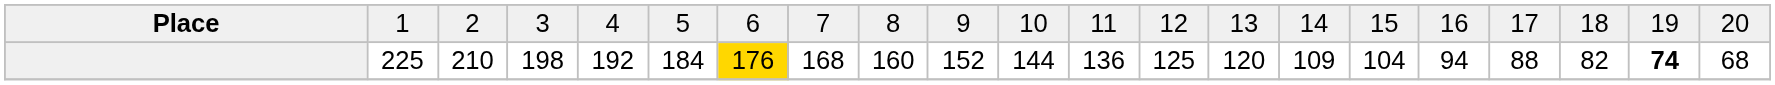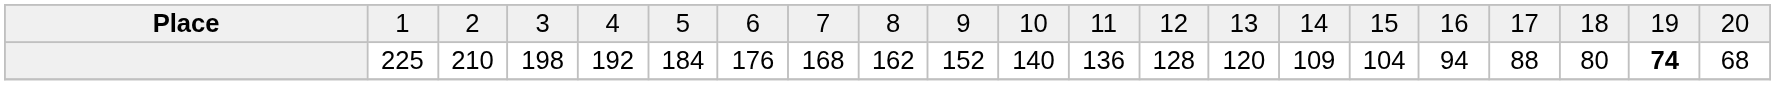(753, 60) gold background -> (753, 60) no background
(893, 60) 160 -> (893, 60) 162
(1033, 60) 144 -> (1033, 60) 140
(1174, 60) 125 -> (1174, 60) 128
(1595, 60) 82 -> (1595, 60) 80
